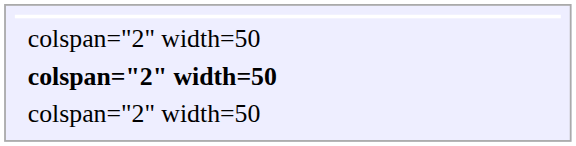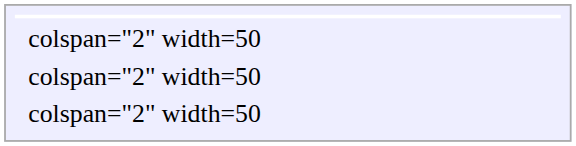(152, 75) bold -> (145, 75) normal
